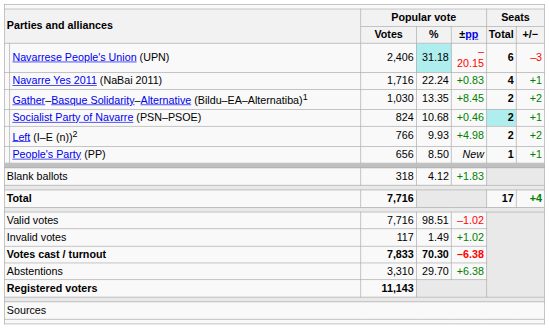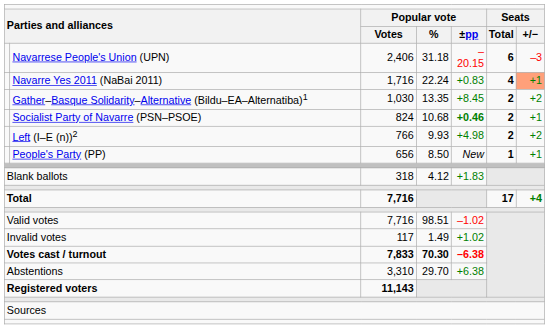(435, 57) paleturquoise background -> (435, 57) no background
(536, 81) no background -> (536, 81) lightsalmon background
(470, 117) normal -> (470, 117) bold
(511, 117) paleturquoise background -> (511, 117) no background
